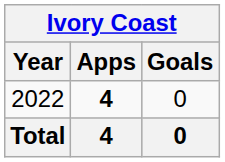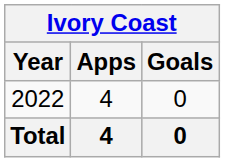(106, 99) bold -> (106, 99) normal
